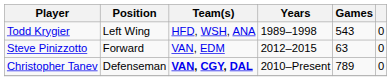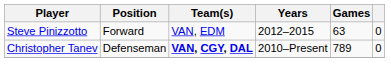- row: (38, 31)
